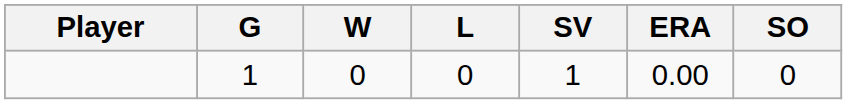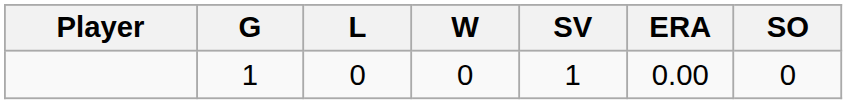columns swapped: (358, 27) <-> (465, 27)
